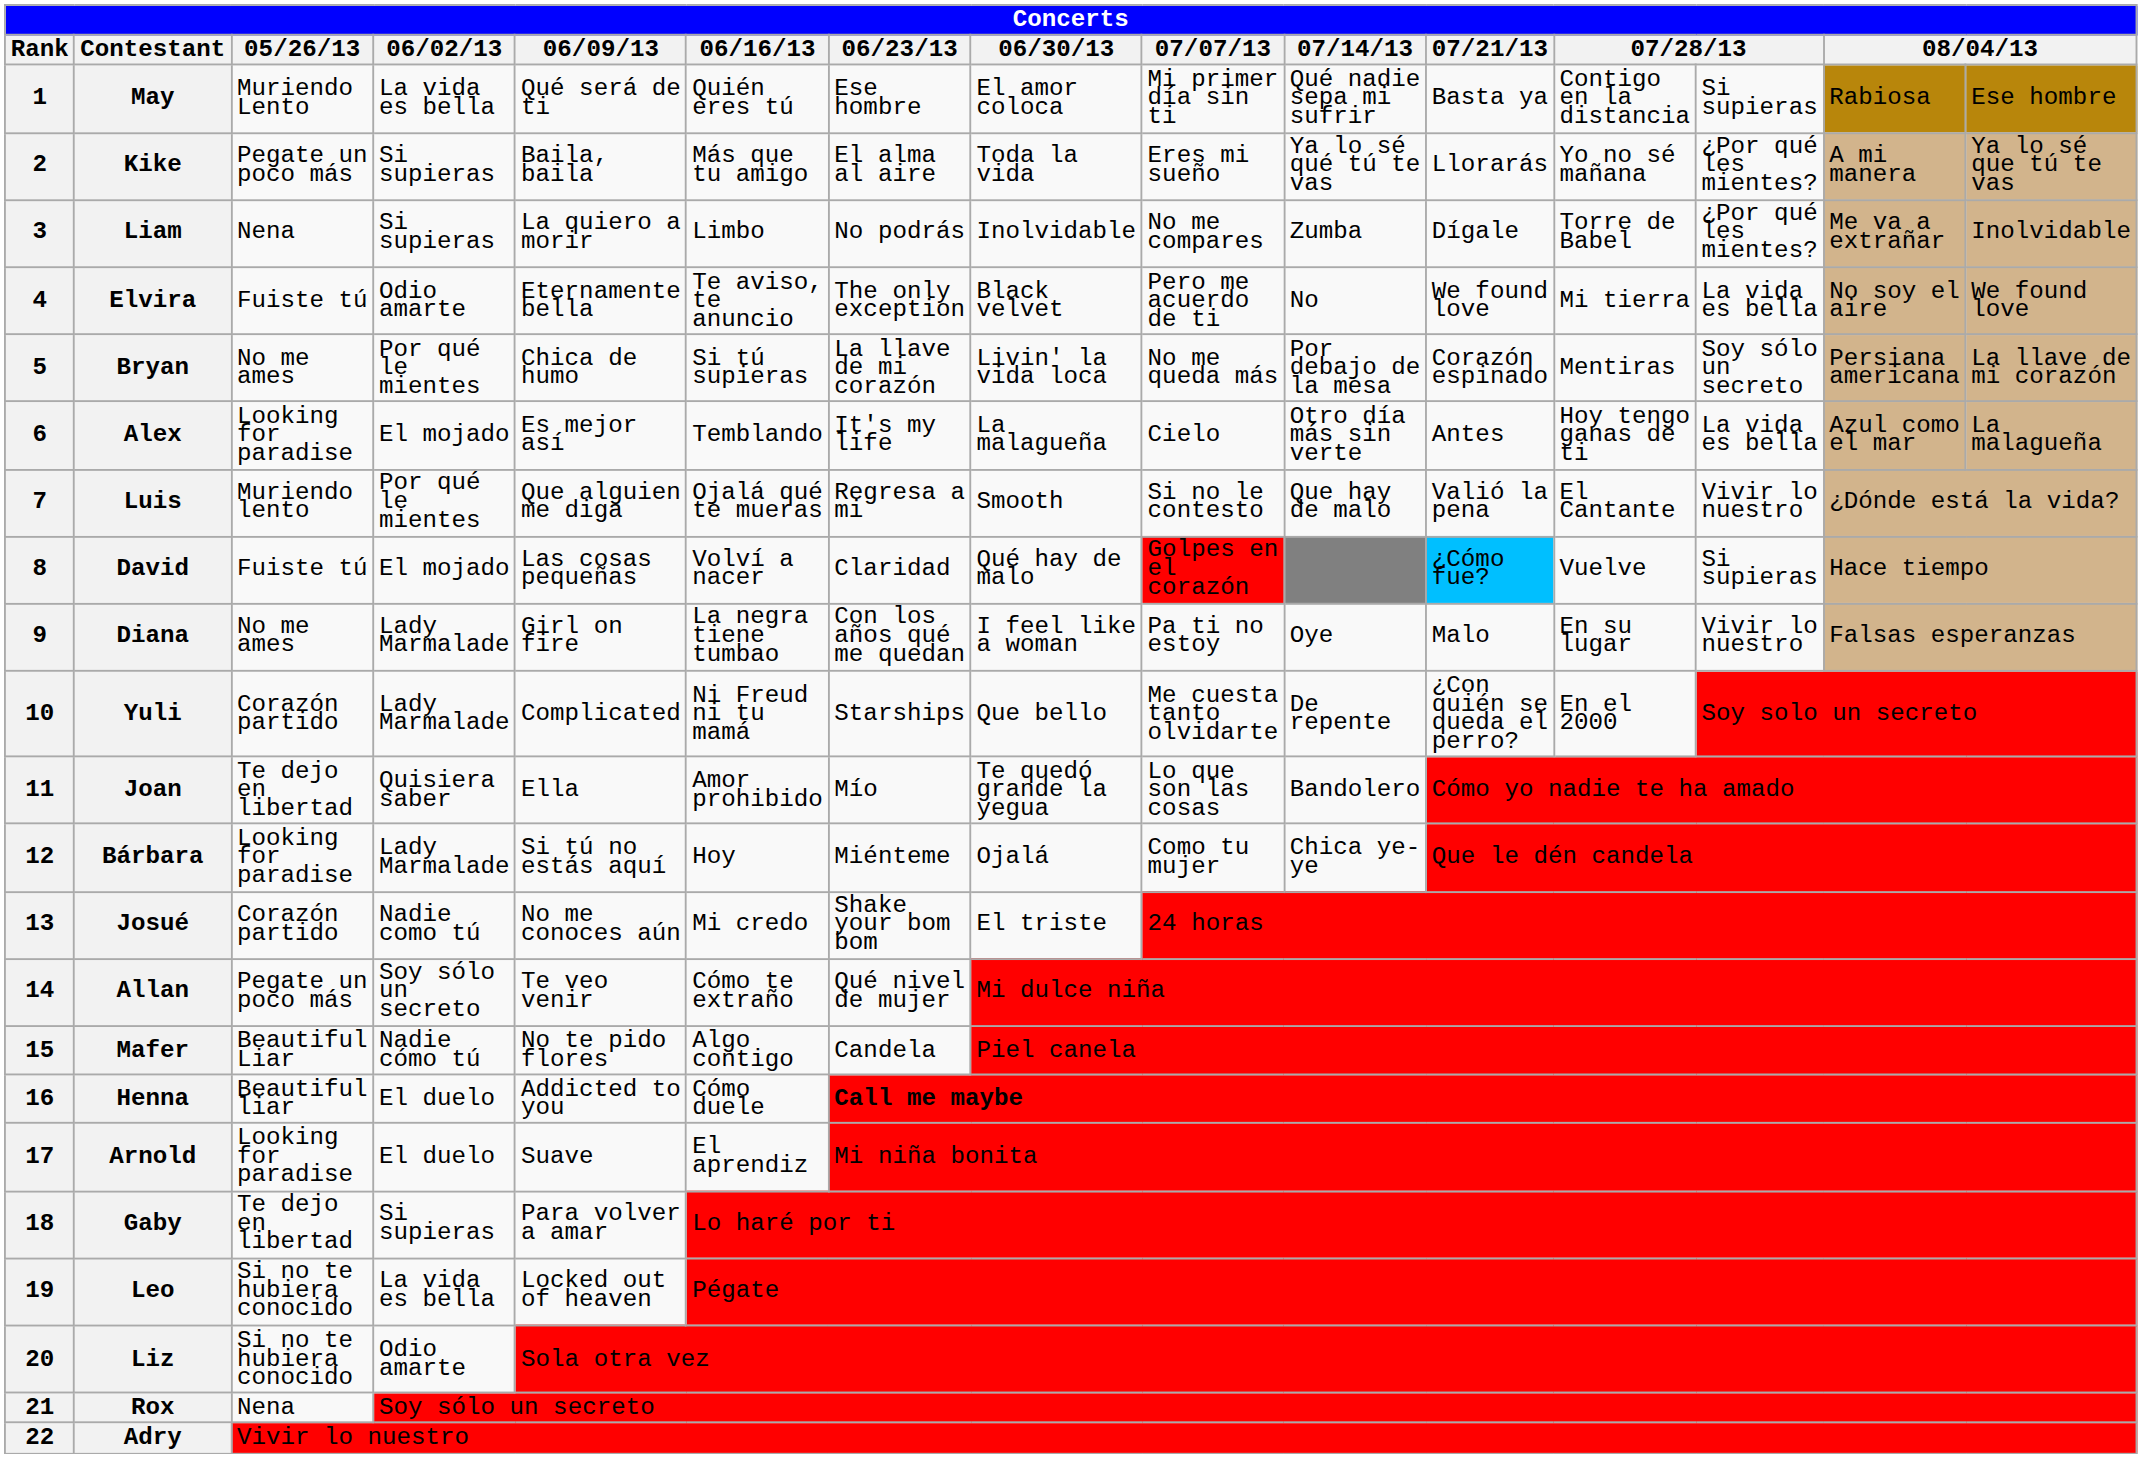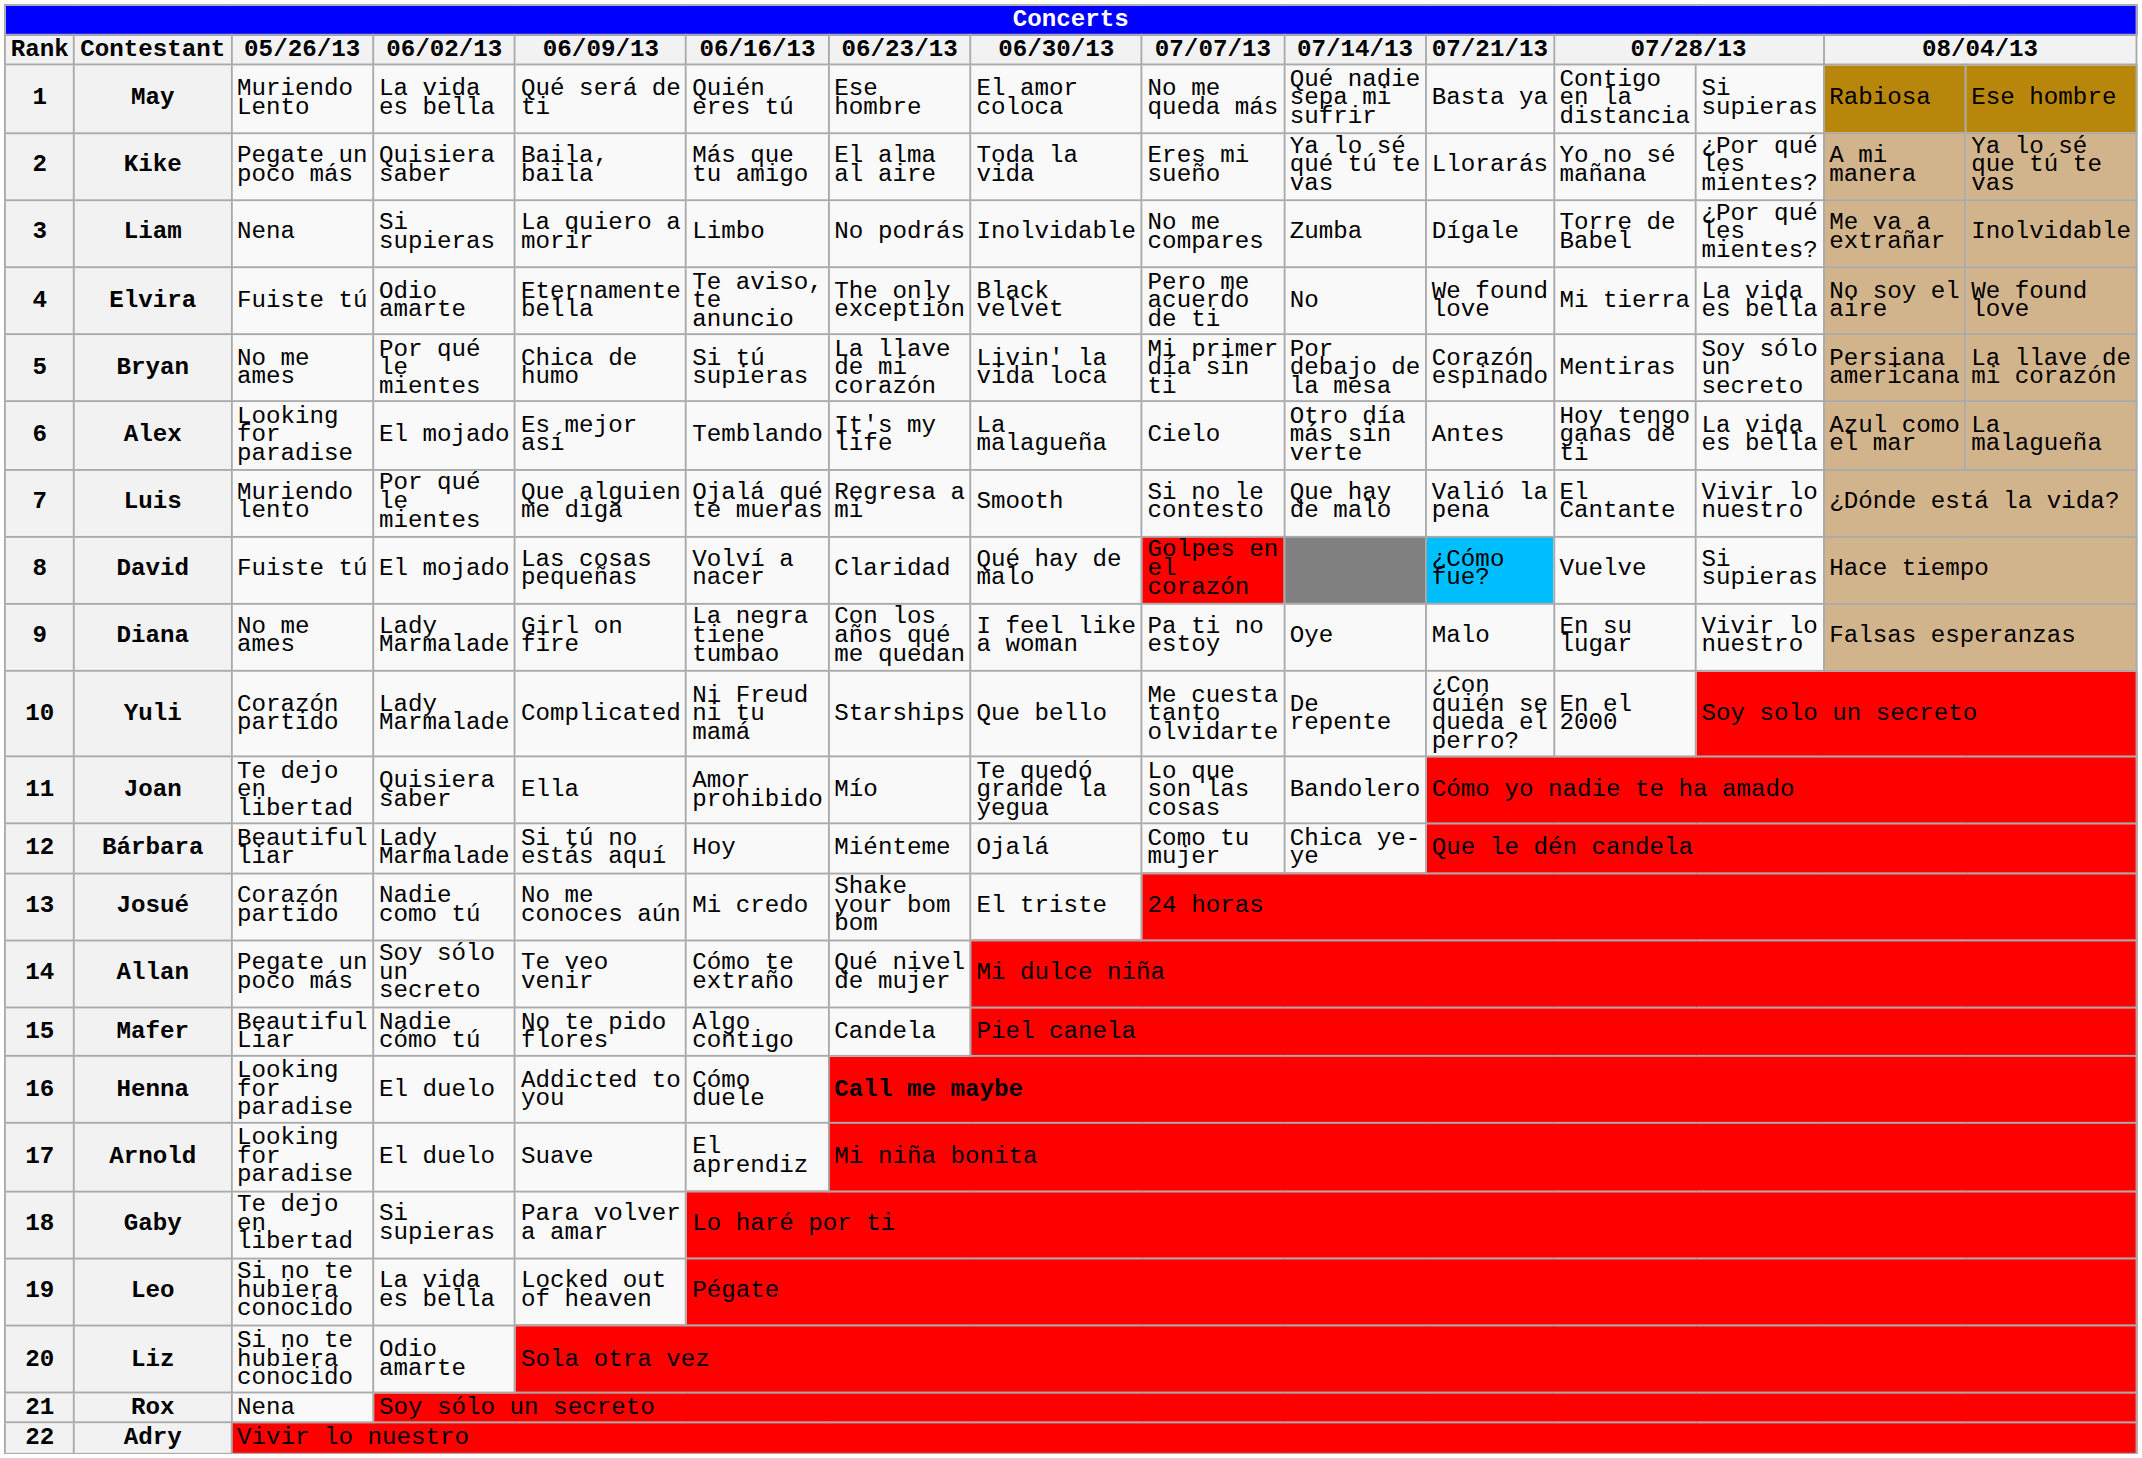(1213, 98) Mi primer día sin ti -> (1213, 98) No me queda más
(437, 165) Si supieras -> (437, 165) Quisiera saber
(1213, 367) No me queda más -> (1213, 367) Mi primer día sin ti
(295, 857) Looking for paradise -> (302, 848) Beautiful liar
(302, 1098) Beautiful liar -> (295, 1089) Looking for paradise
